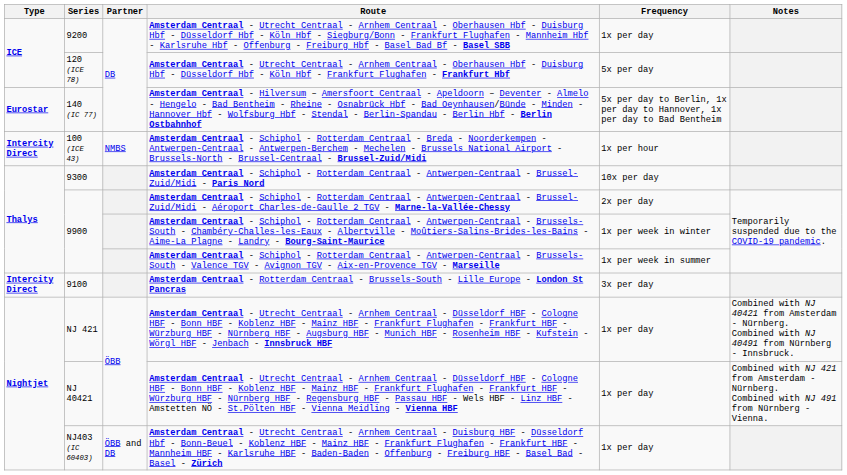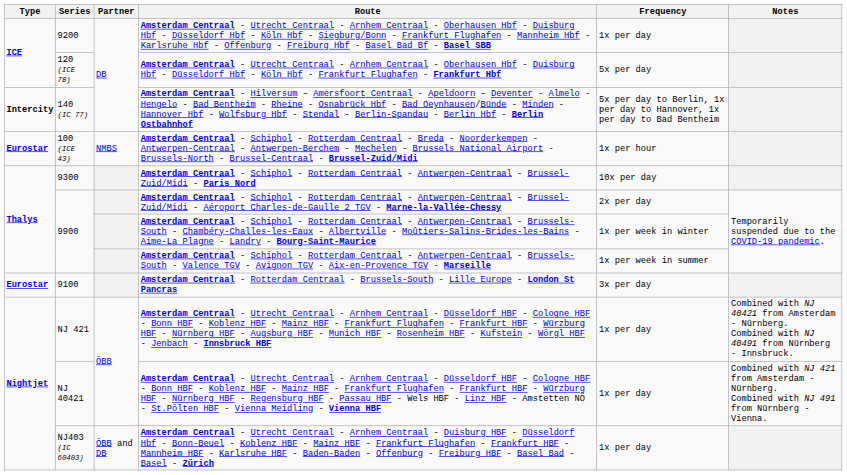(27, 109) Eurostar -> (30, 109) Intercity
(30, 149) Intercity Direct -> (27, 149) Eurostar
(30, 285) Intercity Direct -> (27, 285) Eurostar
